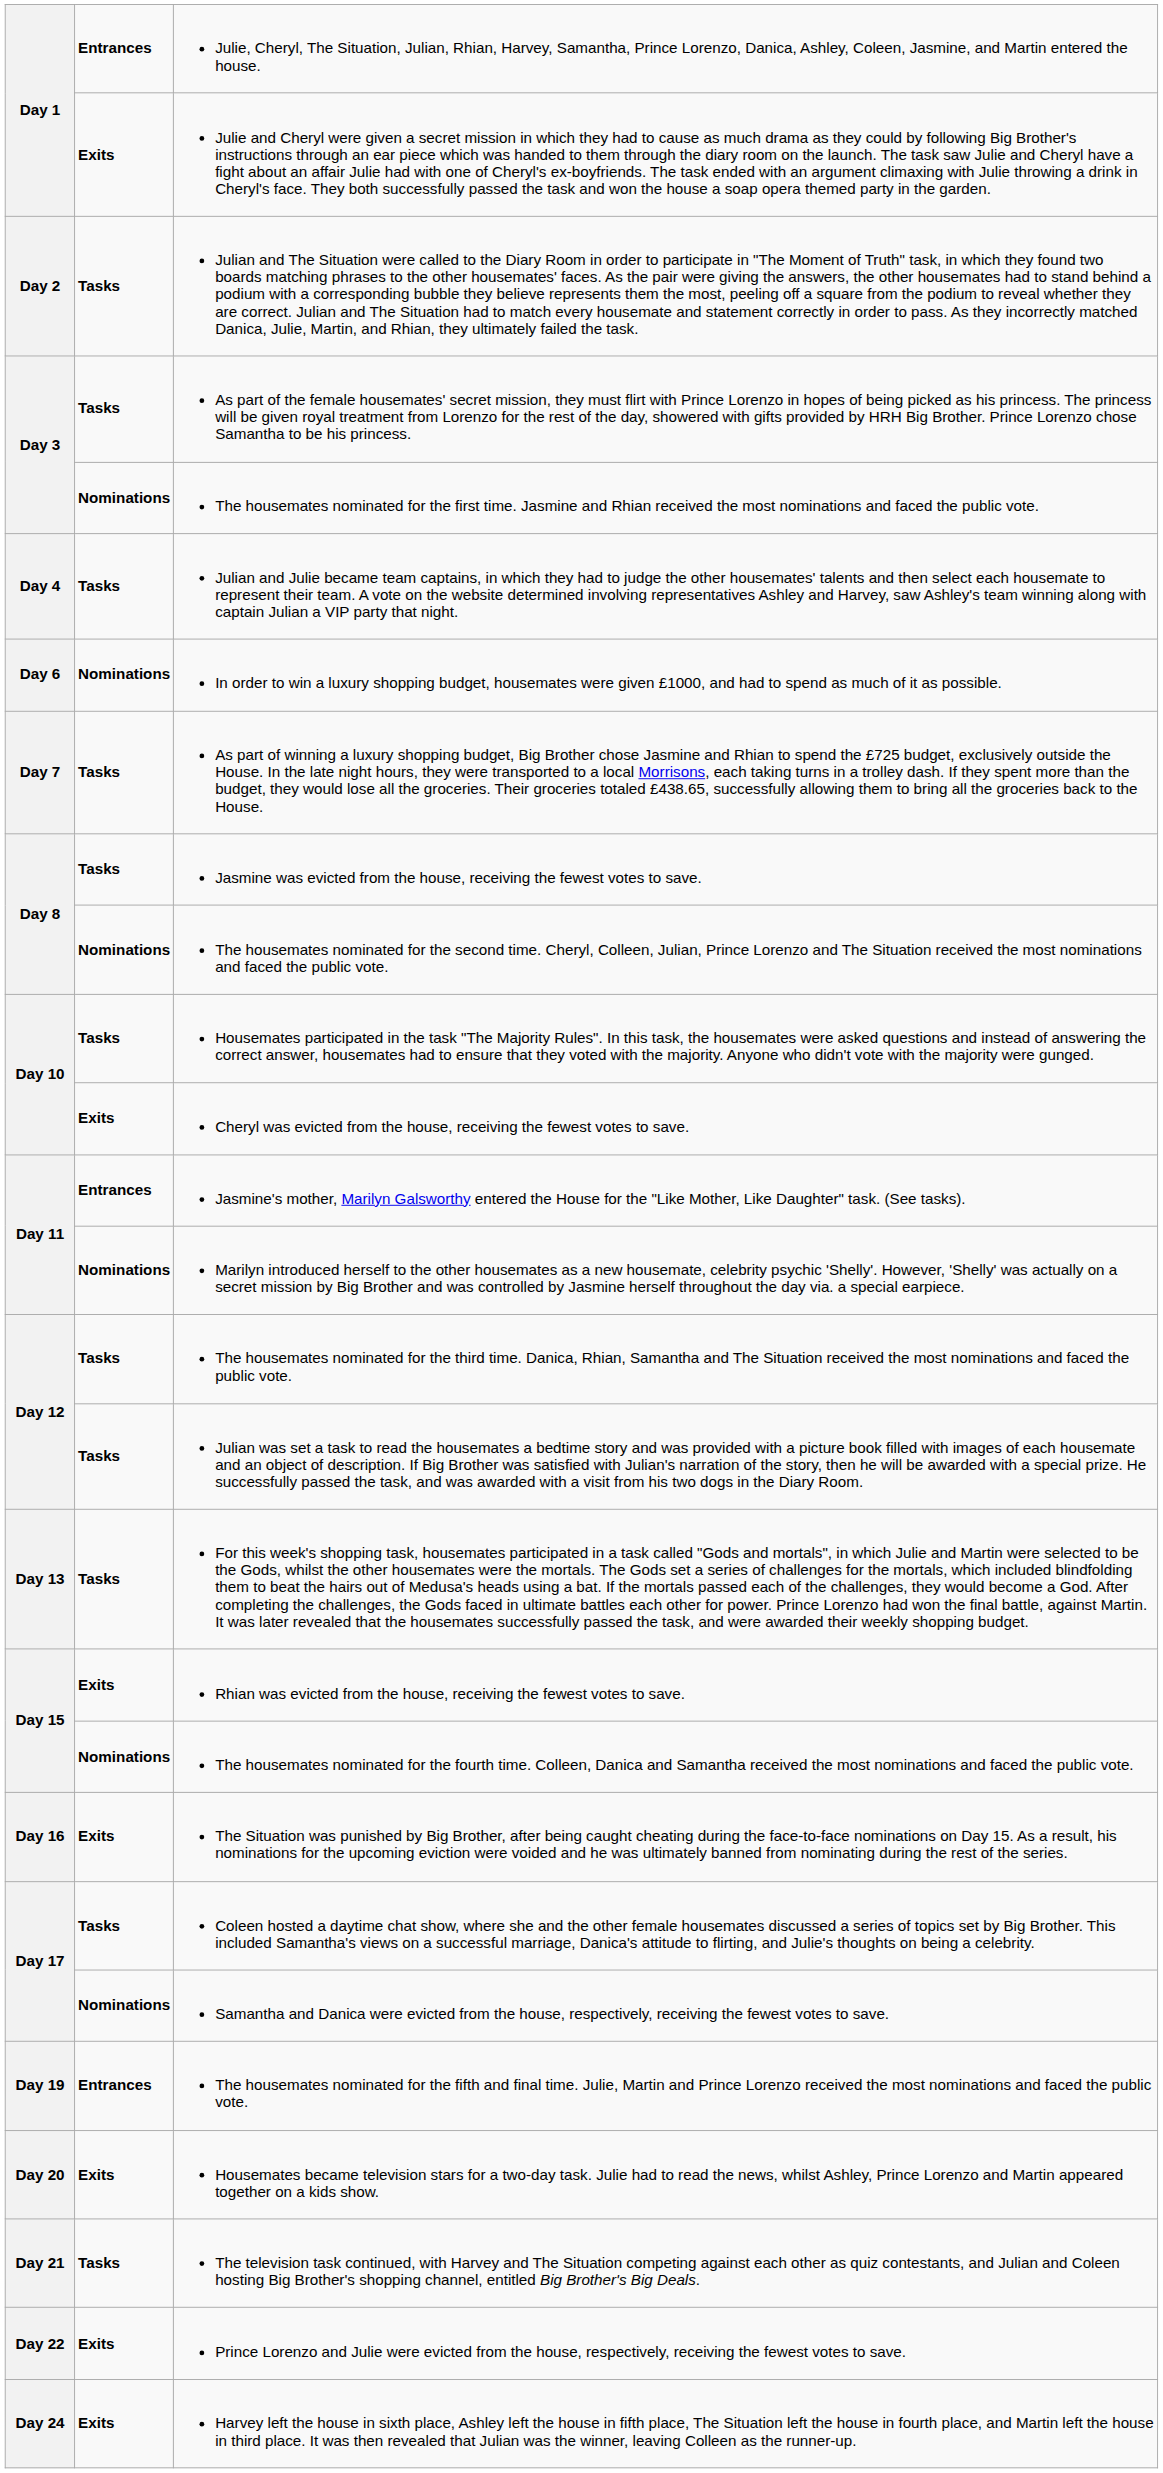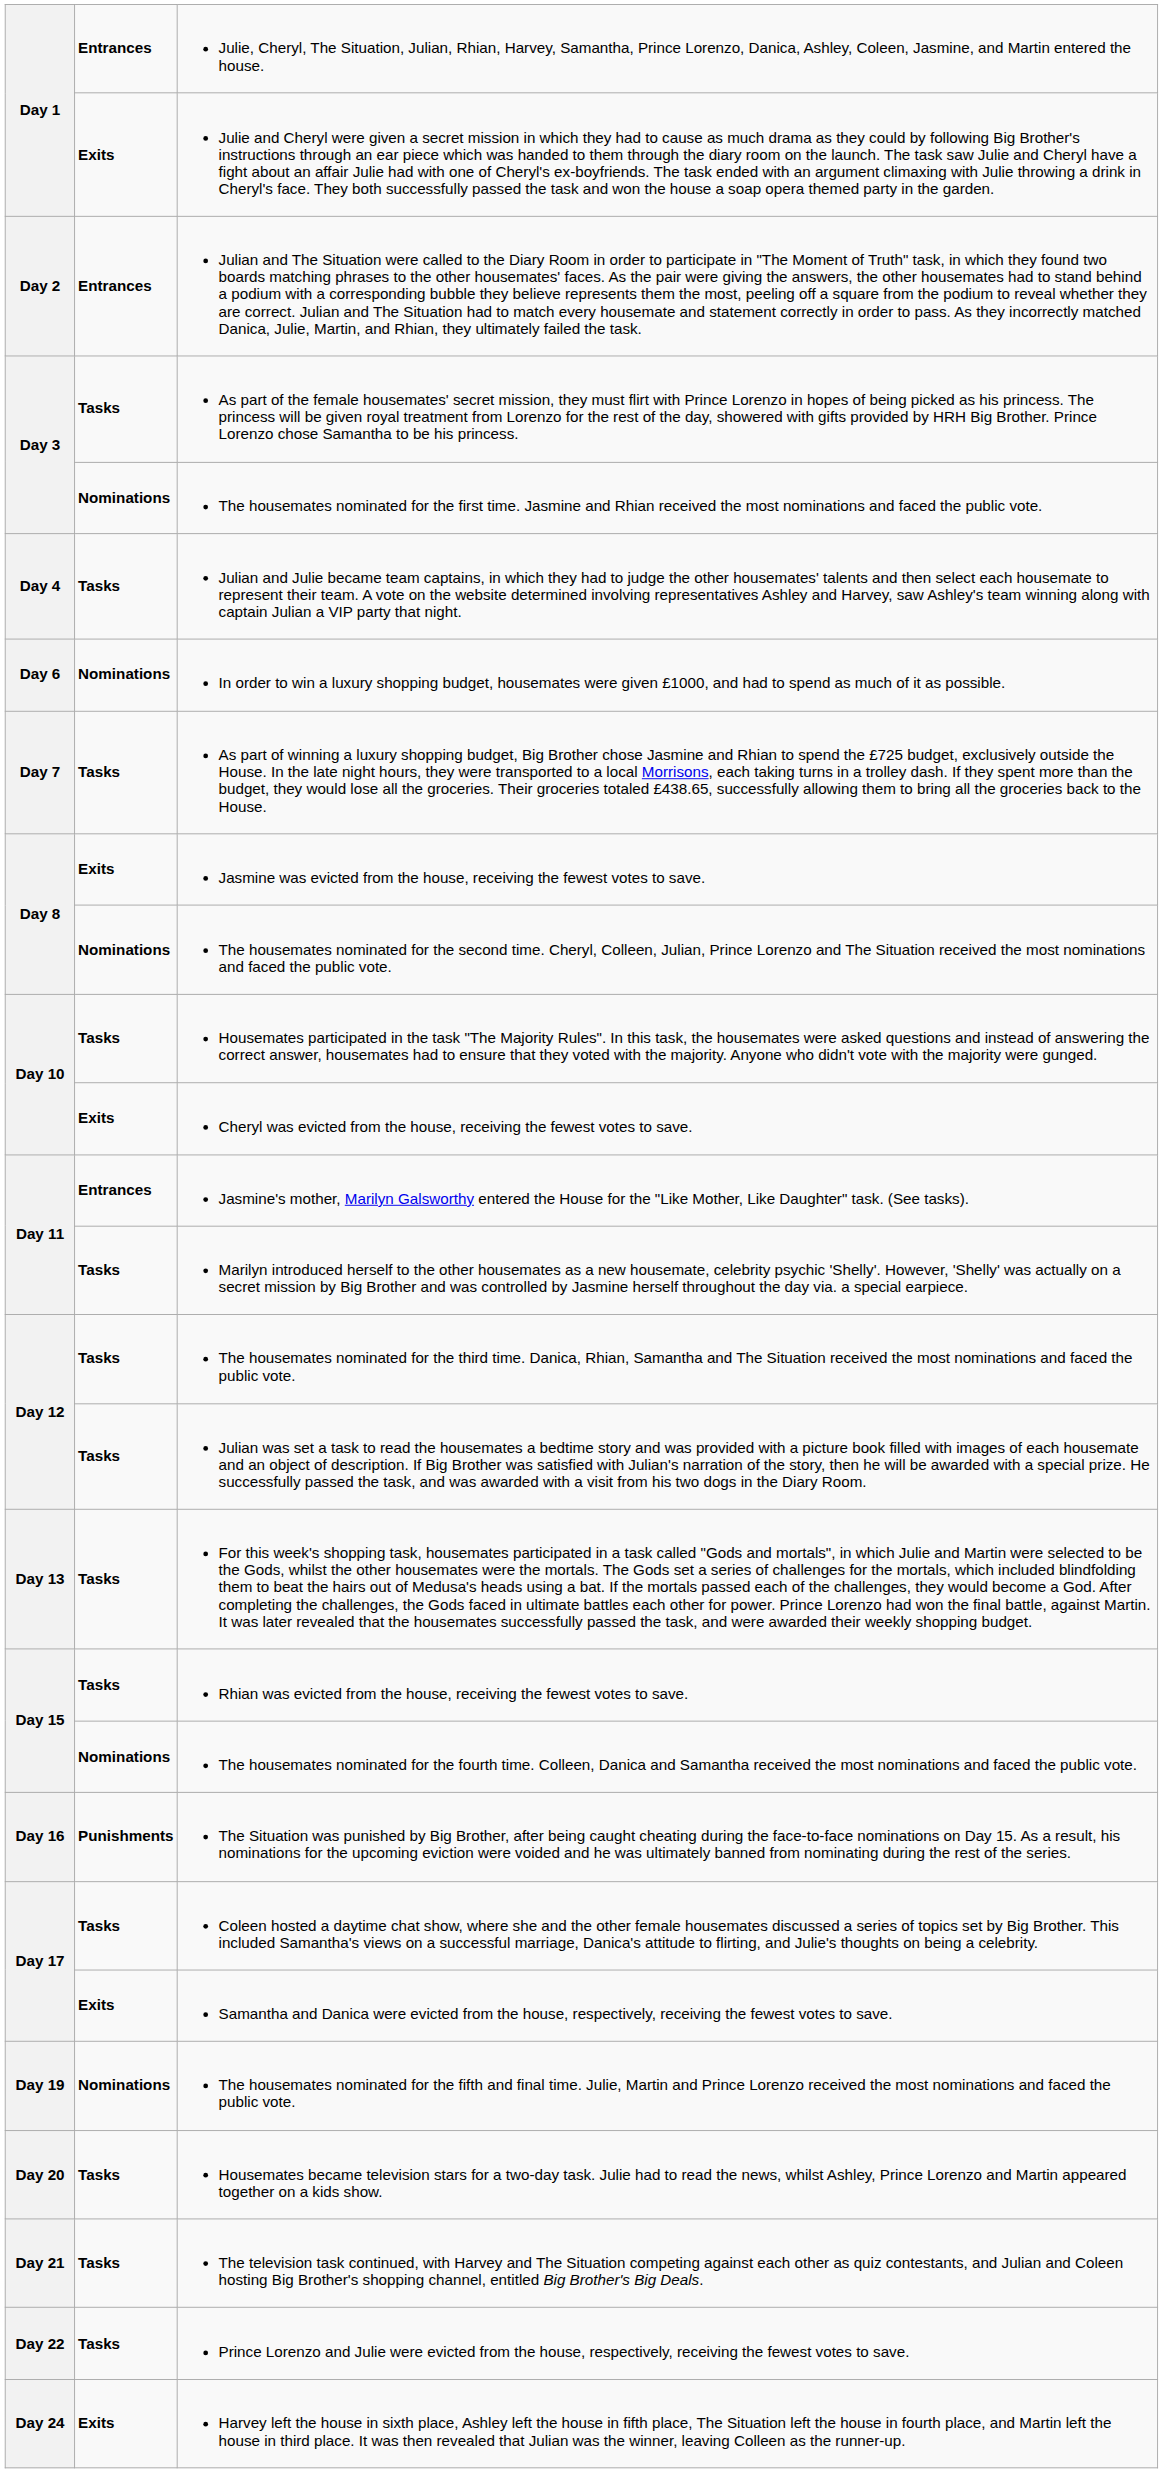(99, 286) Tasks -> (115, 286) Entrances
(99, 869) Tasks -> (96, 869) Exits
(124, 1270) Nominations -> (99, 1270) Tasks
(96, 1685) Exits -> (99, 1685) Tasks
(96, 1836) Exits -> (126, 1836) Punishments
(124, 2005) Nominations -> (96, 2005) Exits
(115, 2085) Entrances -> (124, 2085) Nominations
(96, 2174) Exits -> (99, 2174) Tasks
(96, 2343) Exits -> (99, 2343) Tasks
